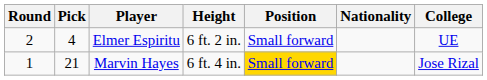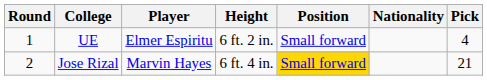columns swapped: (72, 16) <-> (449, 16)
(29, 39) 2 -> (29, 39) 1
(29, 63) 1 -> (29, 63) 2
